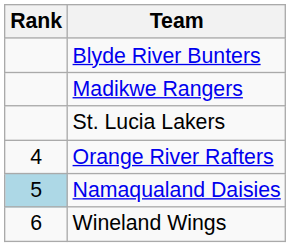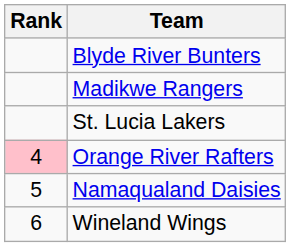(36, 156) no background -> (36, 156) pink background
(36, 190) lightblue background -> (36, 190) no background
